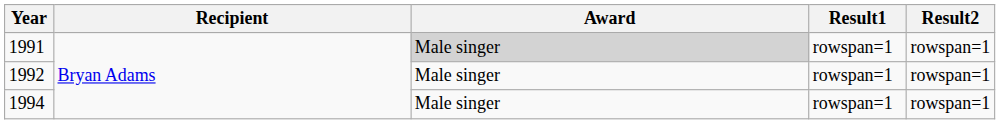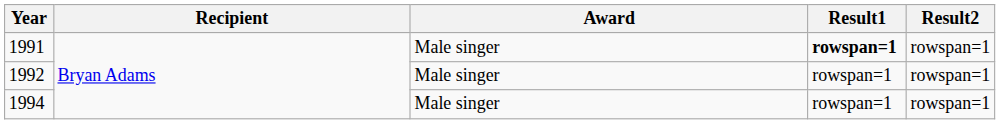(457, 47) lightgrey background -> (457, 47) no background
(853, 47) normal -> (855, 47) bold
